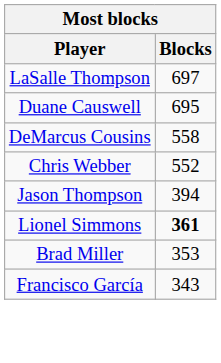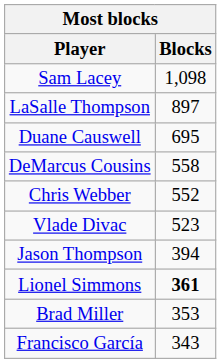+ row: (80, 78)
(185, 78) 697 -> (185, 107) 897
+ row: (80, 225)
